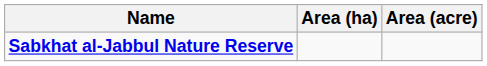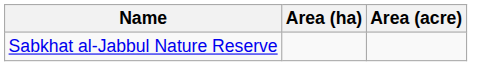(151, 46) bold -> (143, 46) normal
